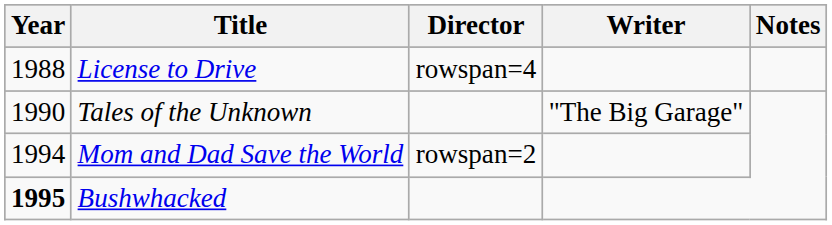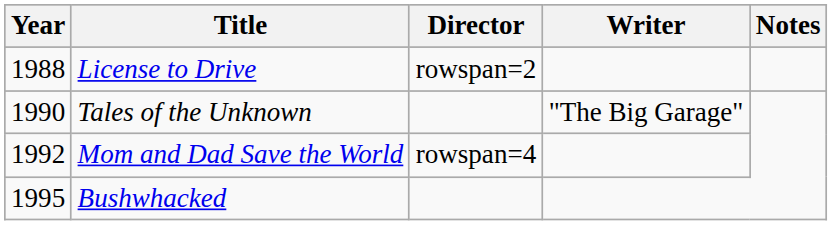(476, 68) rowspan=4 -> (476, 68) rowspan=2
(38, 154) 1994 -> (38, 154) 1992
(476, 154) rowspan=2 -> (476, 154) rowspan=4
(38, 197) bold -> (38, 197) normal
